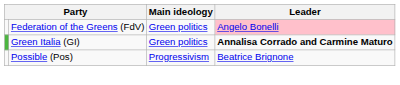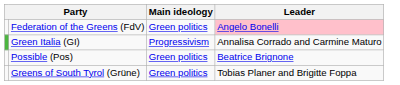(178, 42) Green politics -> (179, 42) Progressivism
(305, 42) bold -> (299, 42) normal
(179, 57) Progressivism -> (178, 57) Green politics
+ row: (75, 73)
